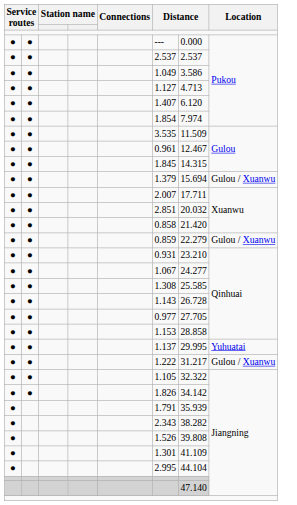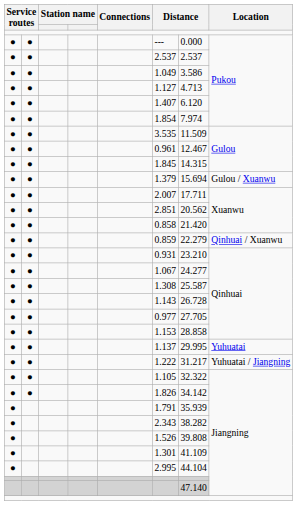(194, 210) 20.032 -> (194, 210) 20.562
(243, 240) Gulou / Xuanwu -> (247, 240) Qinhuai / Xuanwu
(194, 286) 25.585 -> (194, 286) 25.587
(243, 362) Gulou / Xuanwu -> (251, 362) Yuhuatai / Jiangning
